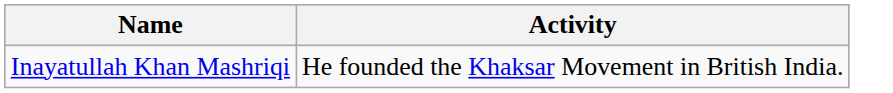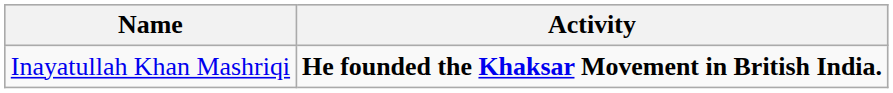(573, 66) normal -> (592, 66) bold
